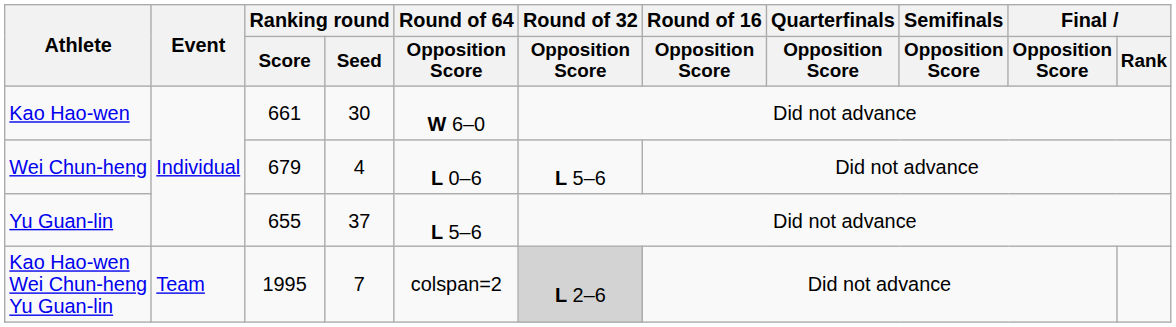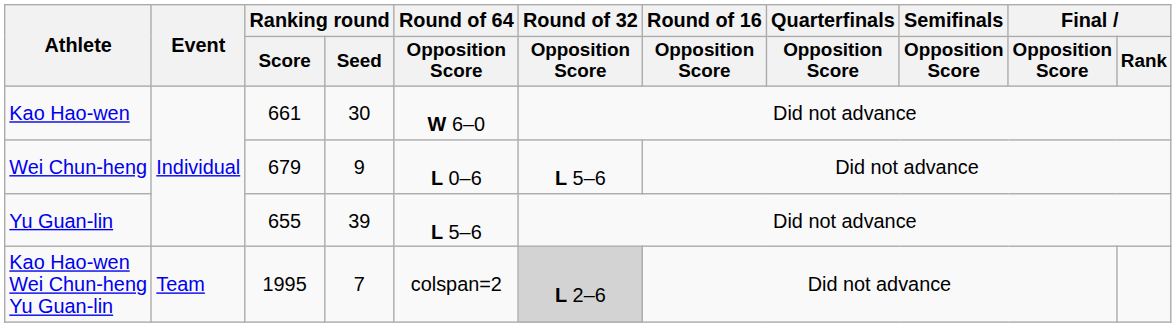(359, 167) 4 -> (359, 167) 9
(359, 220) 37 -> (359, 220) 39
